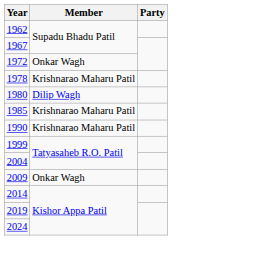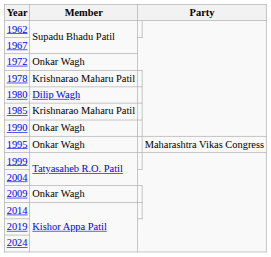(84, 128) Krishnarao Maharu Patil -> (59, 128) Onkar Wagh
+ row: (17, 144)
